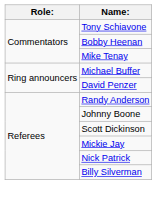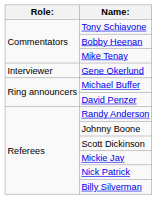+ row: (113, 70)
